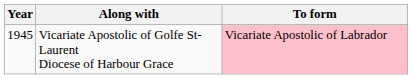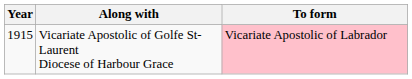(20, 34) 1945 -> (20, 34) 1915
